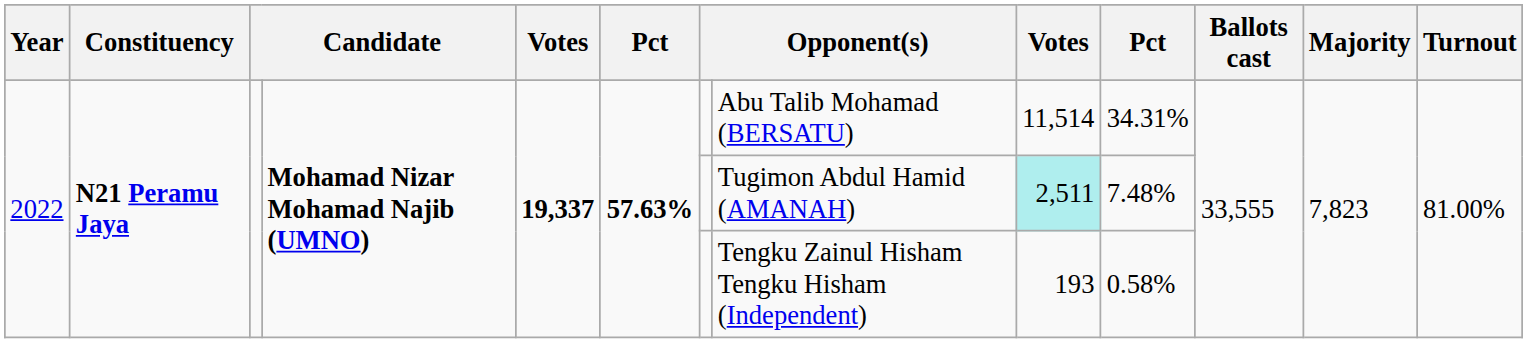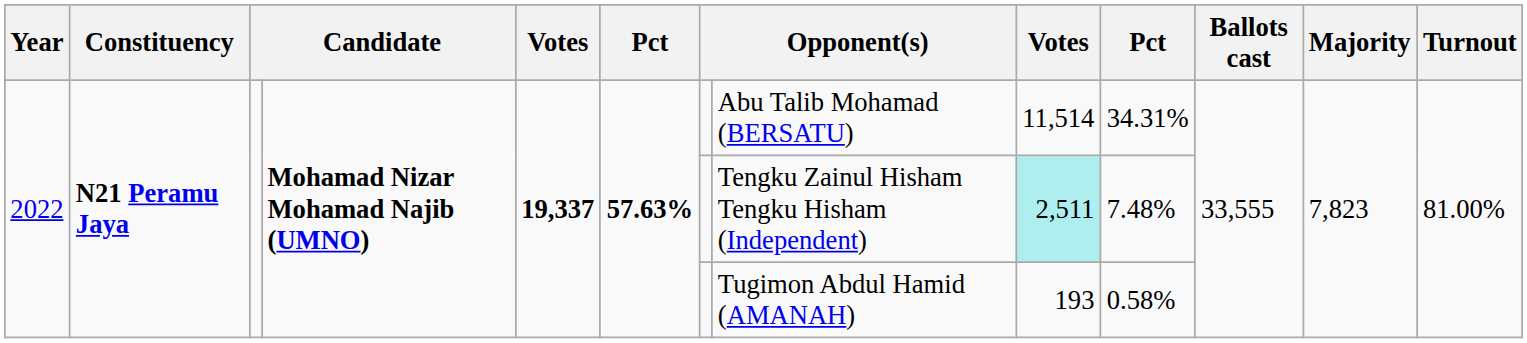(841, 192) Tugimon Abdul Hamid (AMANAH) -> (840, 208) Tengku Zainul Hisham Tengku Hisham (Independent)
(840, 284) Tengku Zainul Hisham Tengku Hisham (Independent) -> (841, 299) Tugimon Abdul Hamid (AMANAH)
